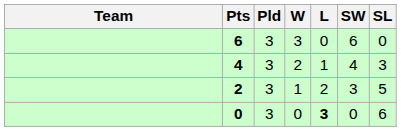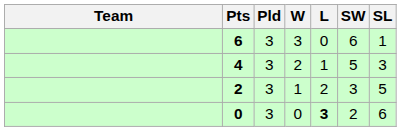(382, 41) 0 -> (382, 41) 1
(353, 65) 4 -> (353, 65) 5
(353, 114) 0 -> (353, 114) 2
